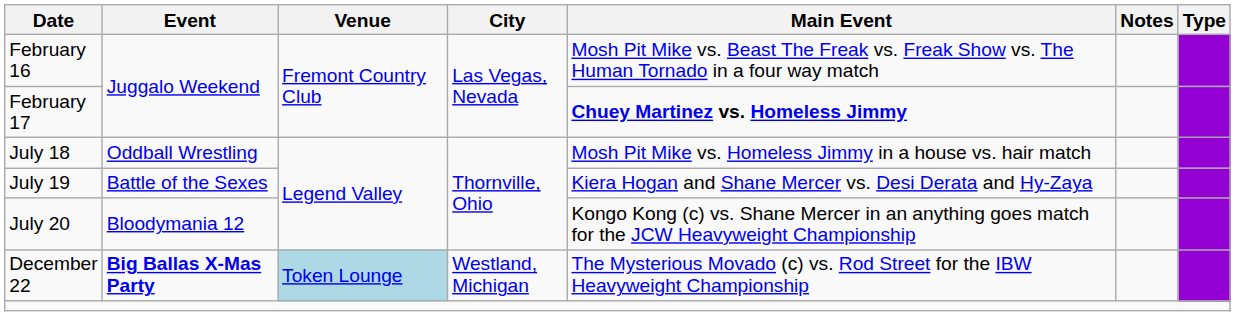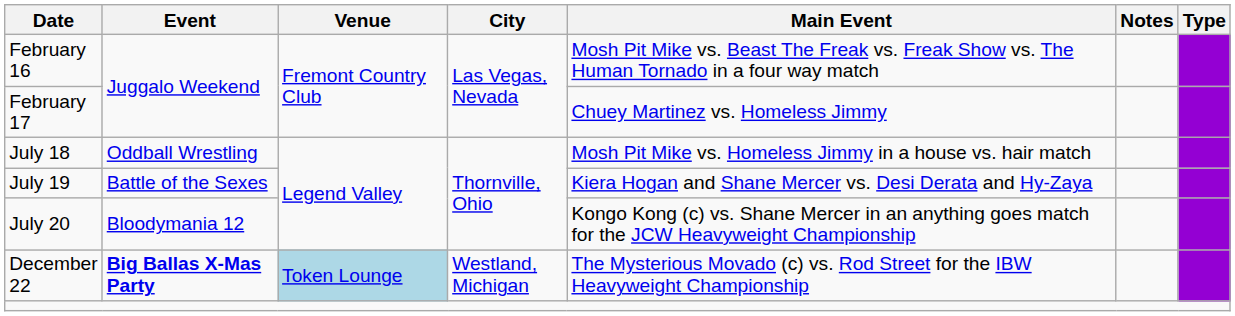(739, 112) bold -> (729, 112) normal
